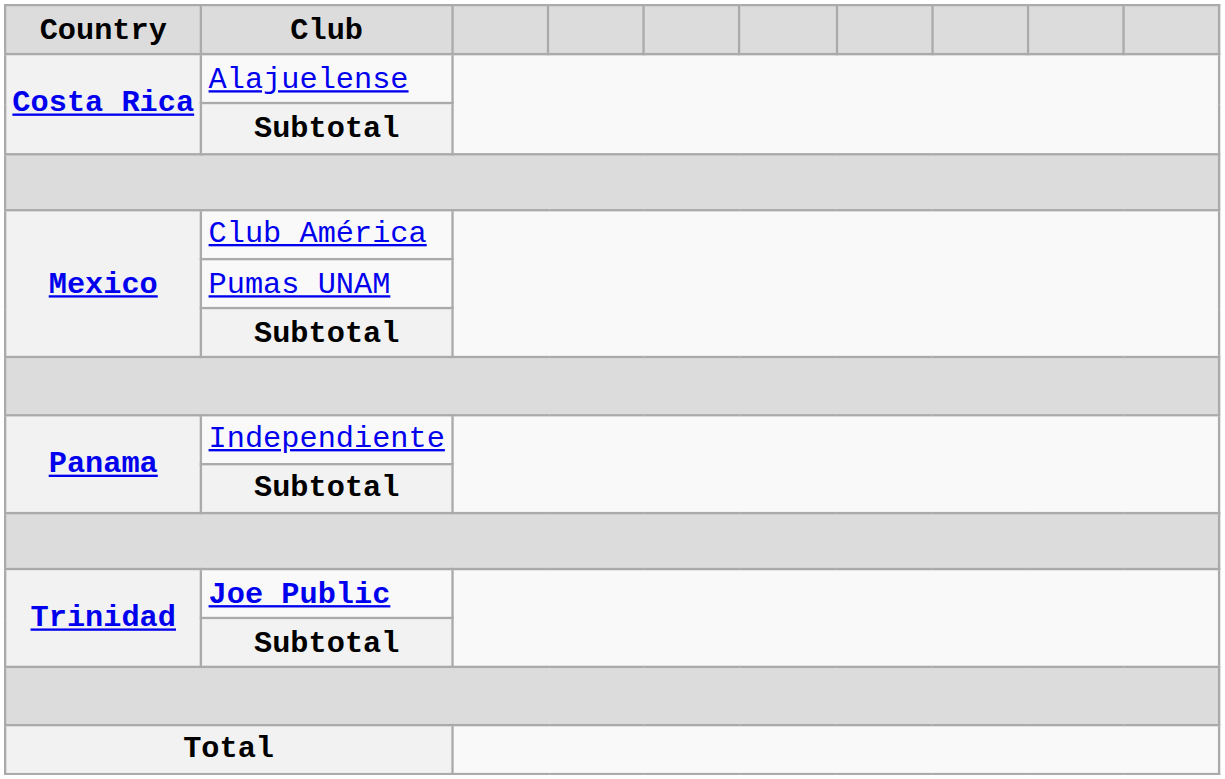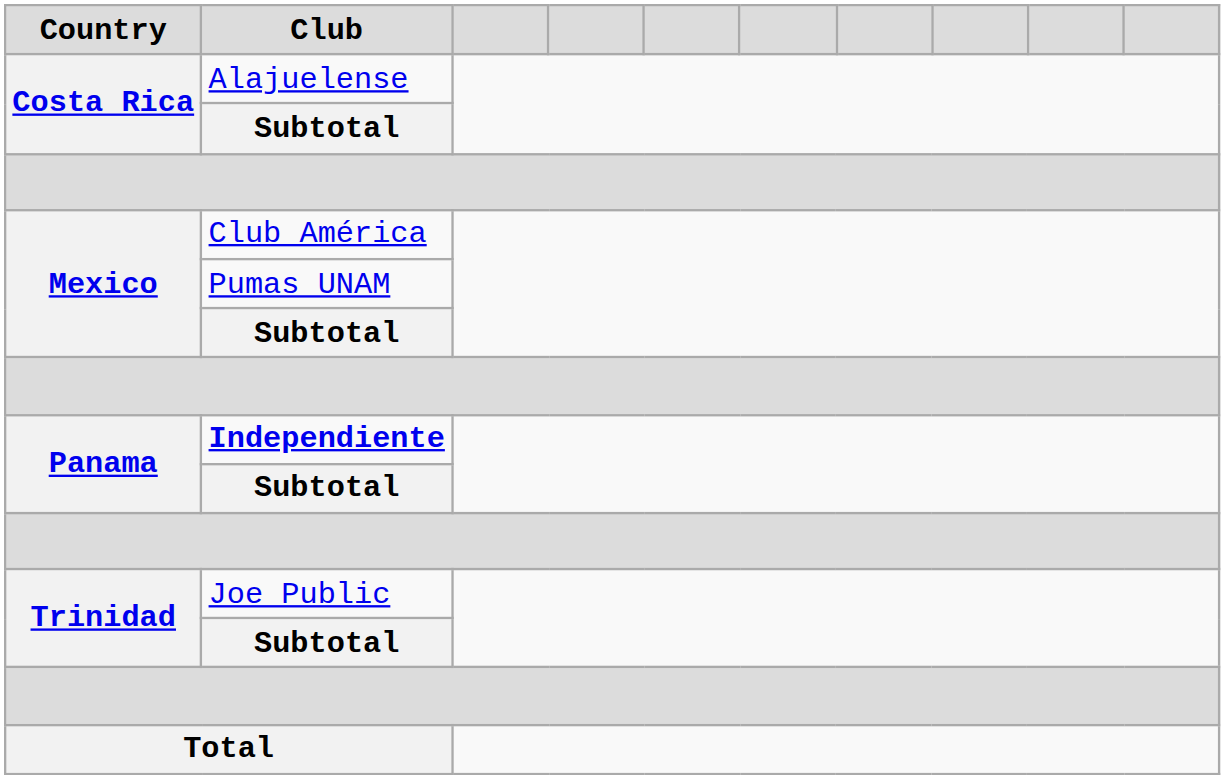(327, 439) normal -> (327, 439) bold
(299, 594) bold -> (299, 594) normal
